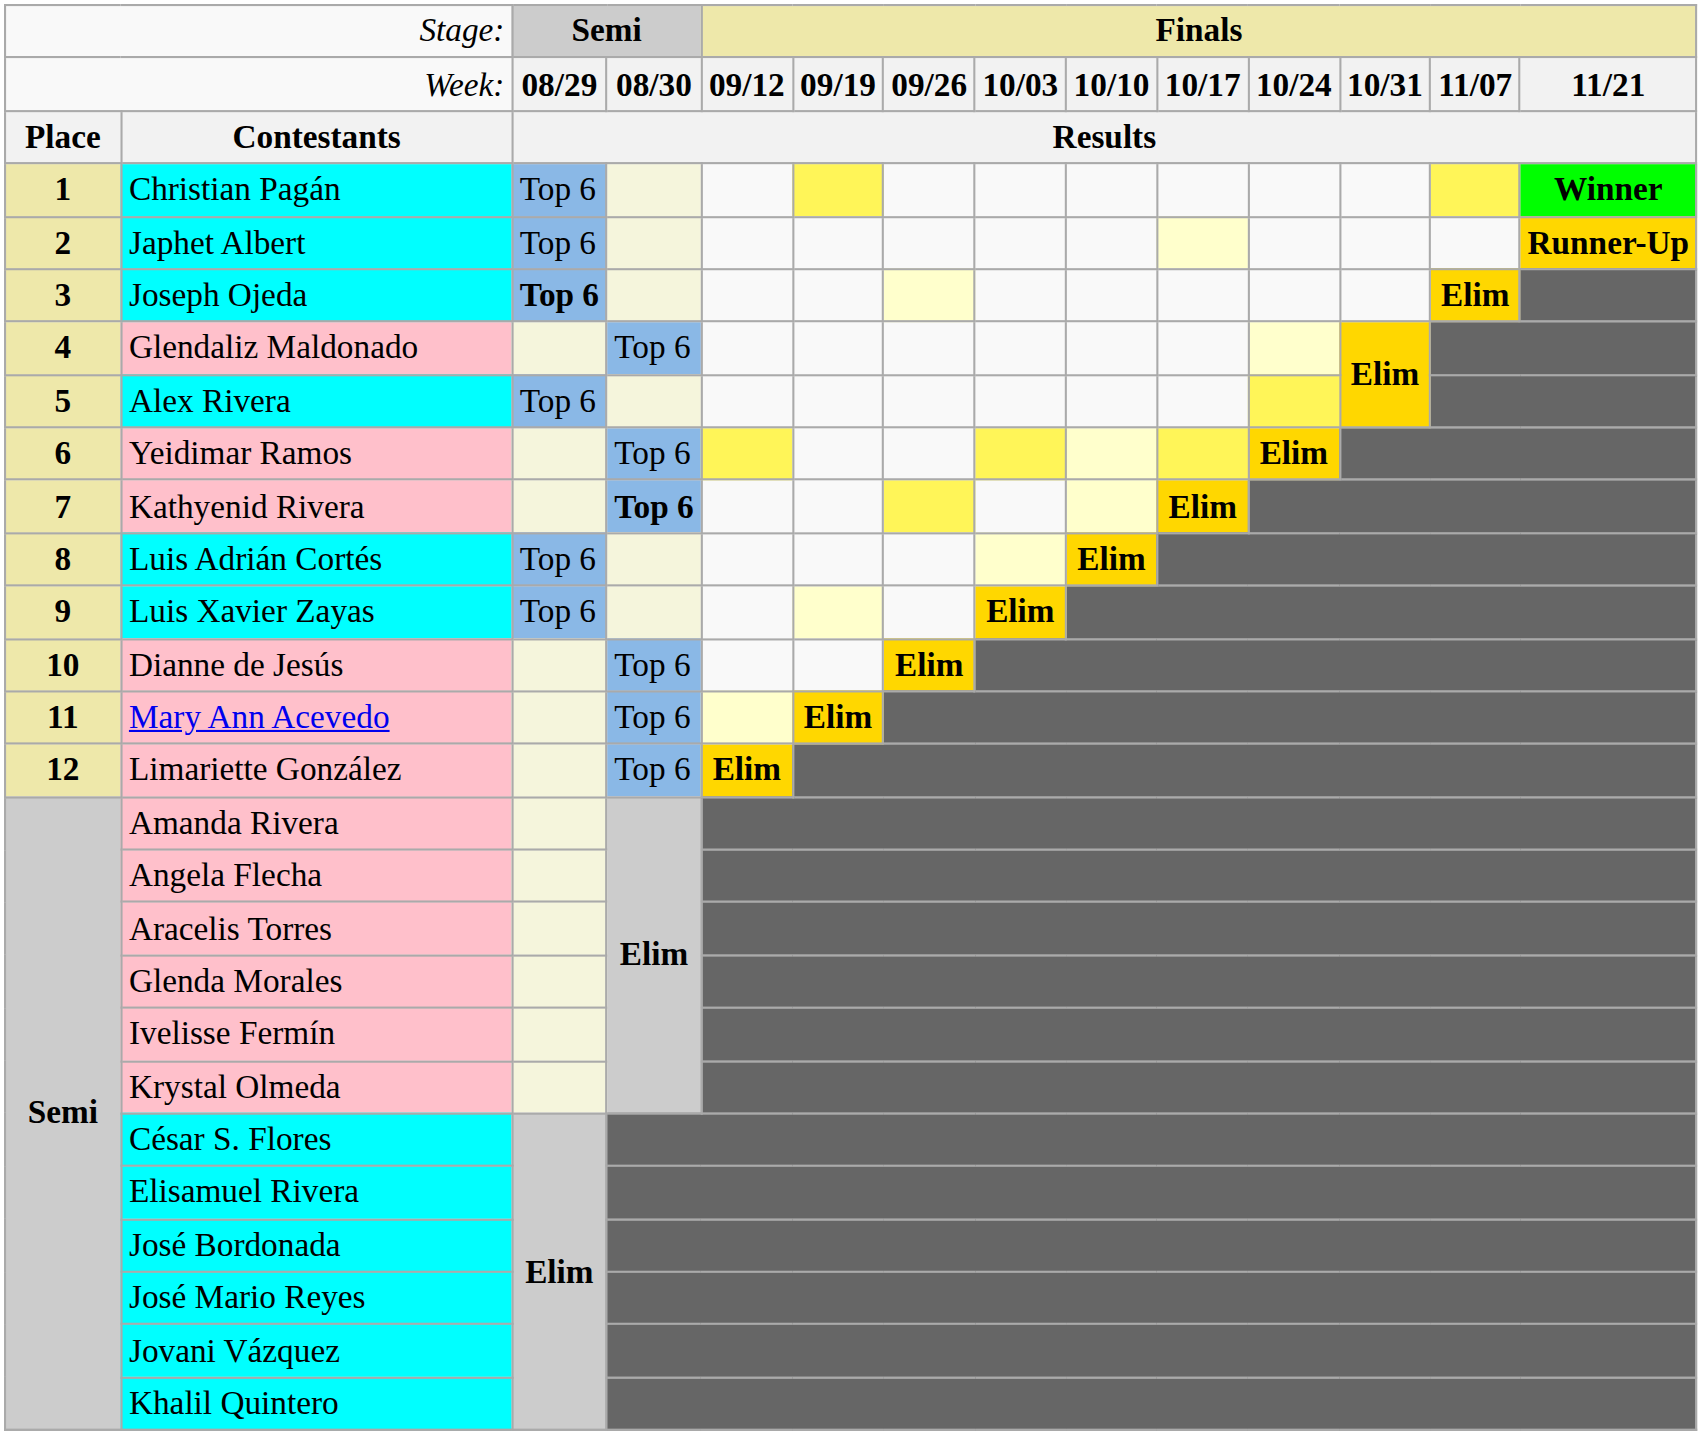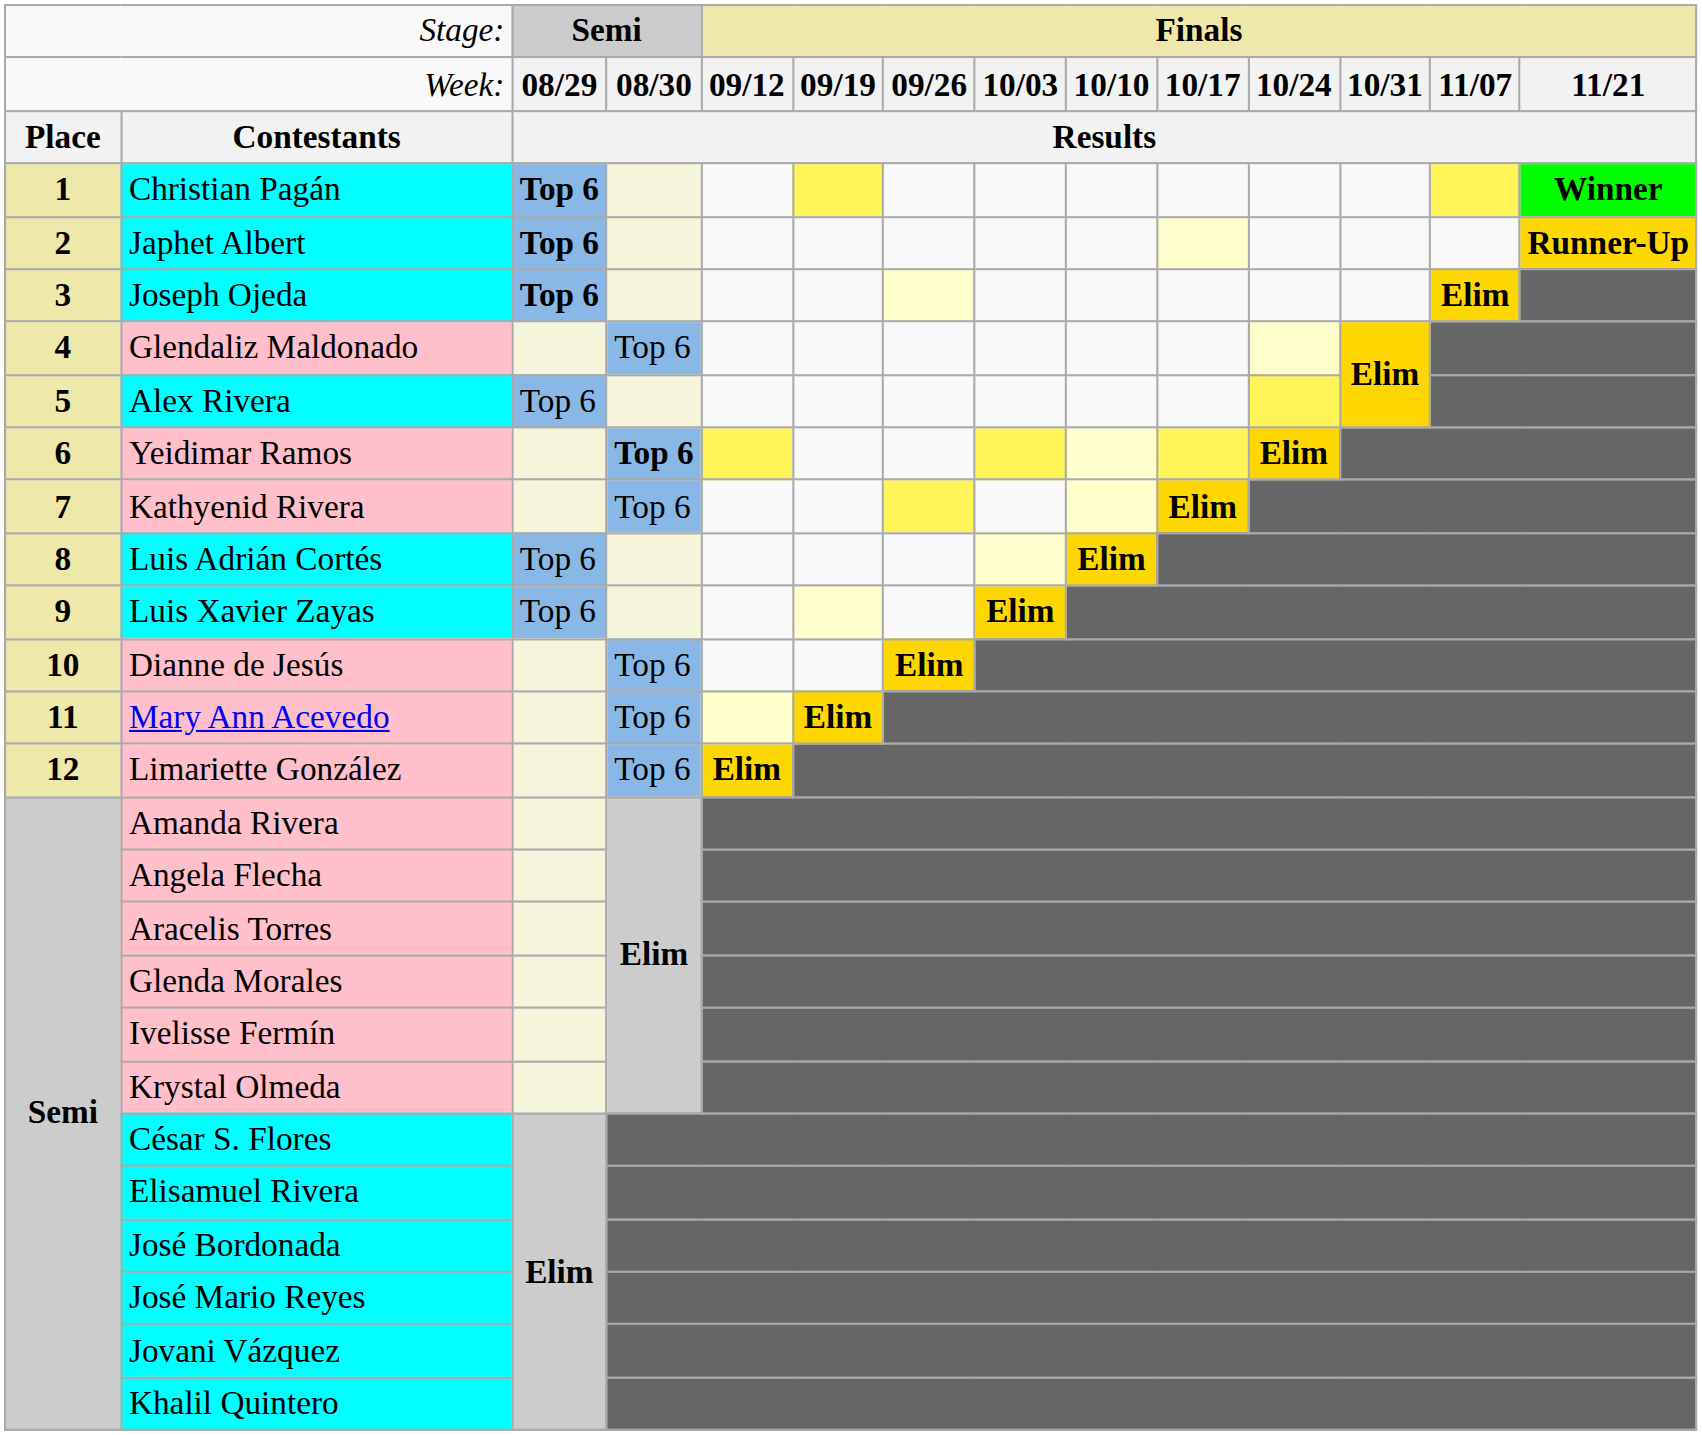(558, 189) normal -> (559, 189) bold
(558, 242) normal -> (559, 242) bold
(652, 453) normal -> (654, 453) bold
(654, 505) bold -> (652, 505) normal
